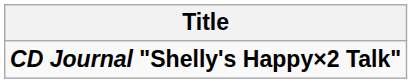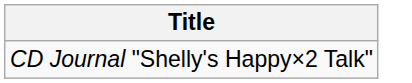(206, 59) bold -> (191, 59) normal
